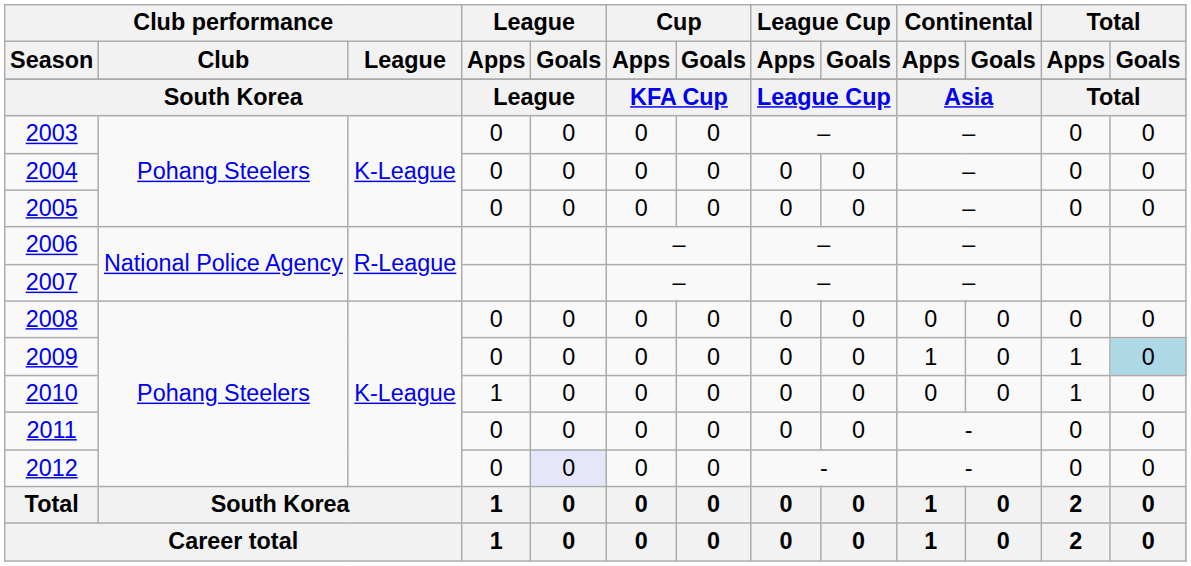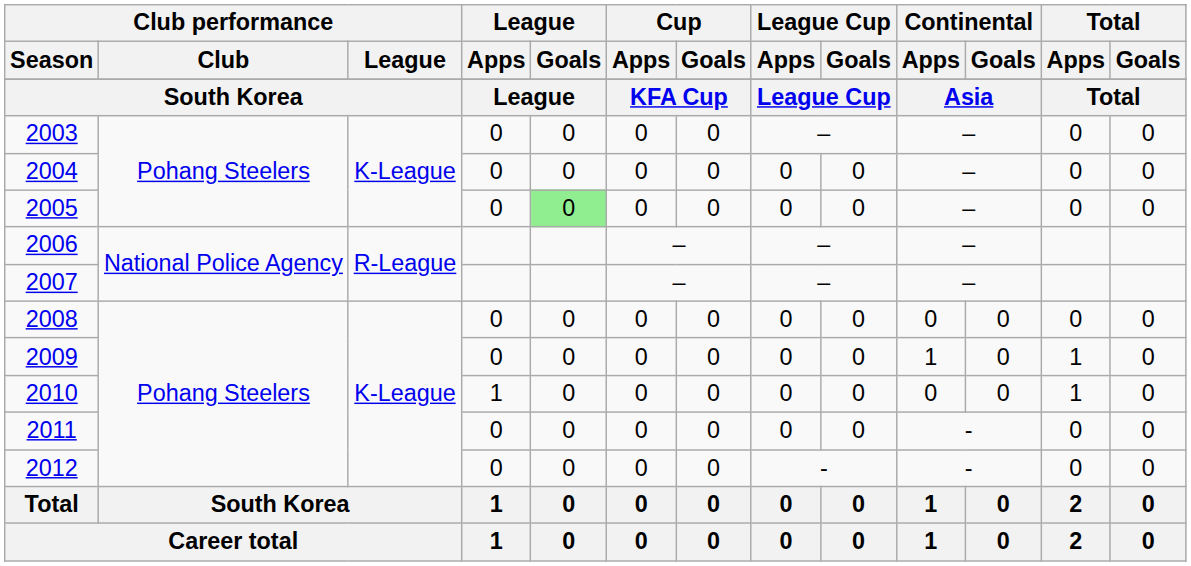(569, 208) no background -> (569, 208) lightgreen background
(1148, 356) lightblue background -> (1148, 356) no background
(569, 467) lavender background -> (569, 467) no background
